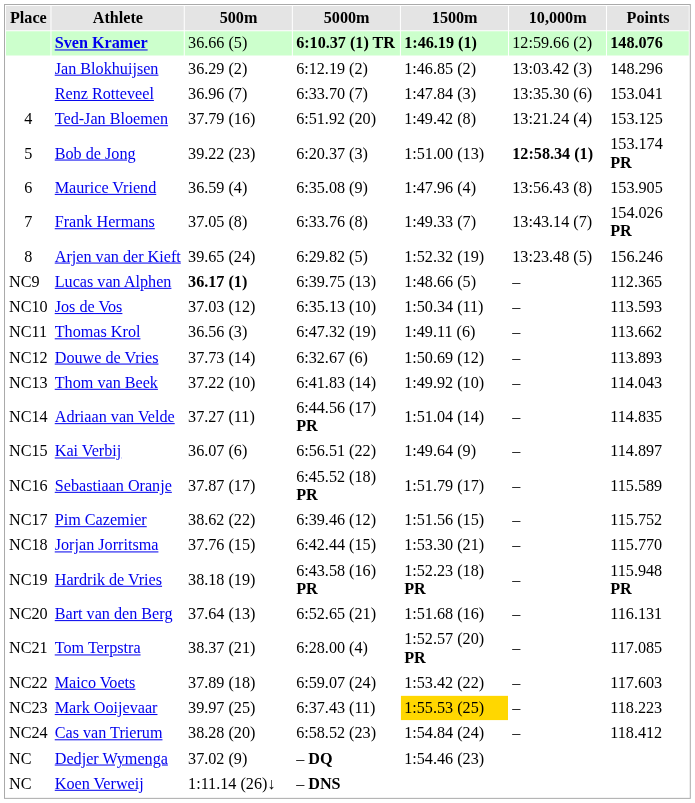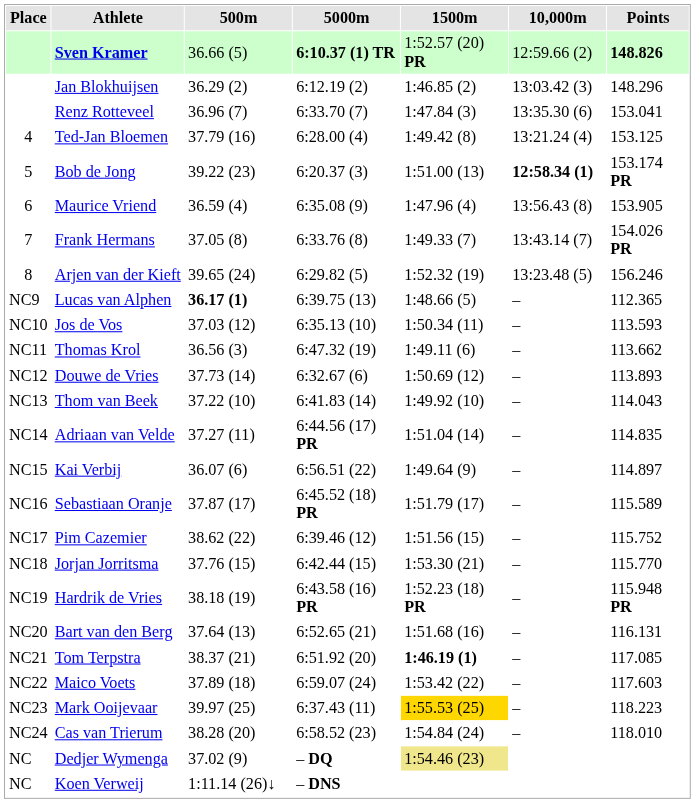(441, 43) 1:46.19 (1) -> (444, 52) 1:52.57 (20) PR
(636, 43) 148.076 -> (636, 52) 148.826
(336, 119) 6:51.92 (20) -> (332, 137) 6:28.00 (4)
(332, 648) 6:28.00 (4) -> (336, 657) 6:51.92 (20)
(444, 648) 1:52.57 (20) PR -> (441, 657) 1:46.19 (1)
(636, 733) 118.412 -> (636, 733) 118.010
(444, 758) no background -> (444, 758) khaki background
